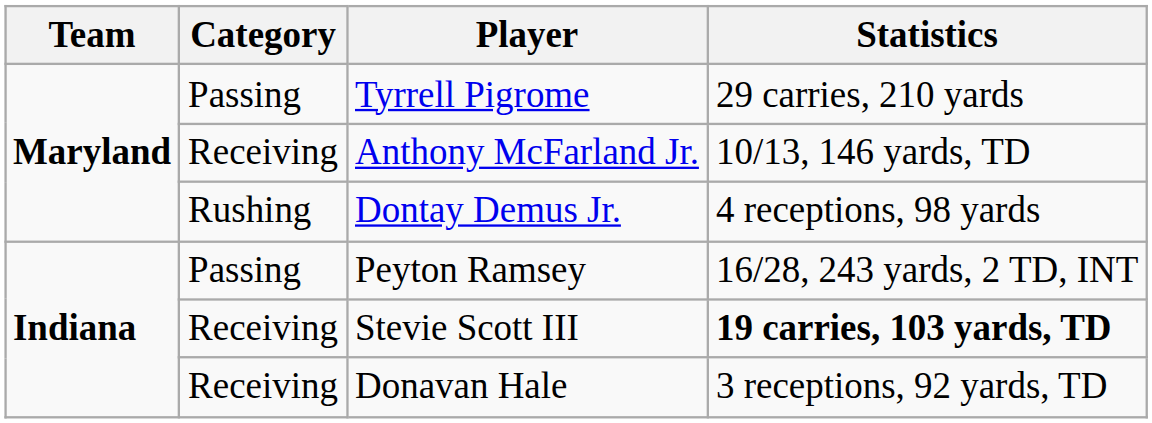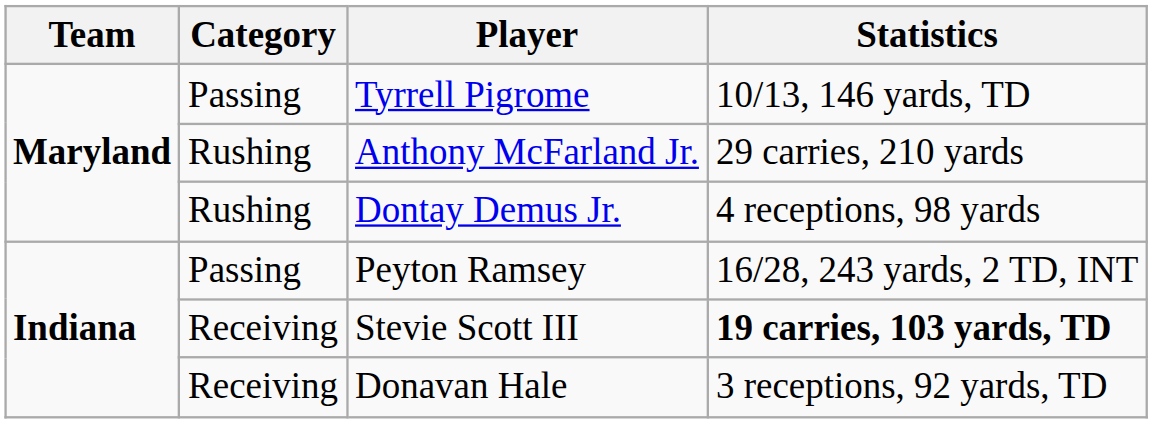(870, 93) 29 carries, 210 yards -> (873, 93) 10/13, 146 yards, TD
(263, 152) Receiving -> (250, 152) Rushing
(873, 152) 10/13, 146 yards, TD -> (870, 152) 29 carries, 210 yards
